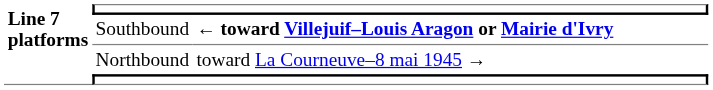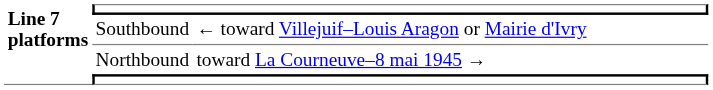(405, 29) bold -> (391, 29) normal
